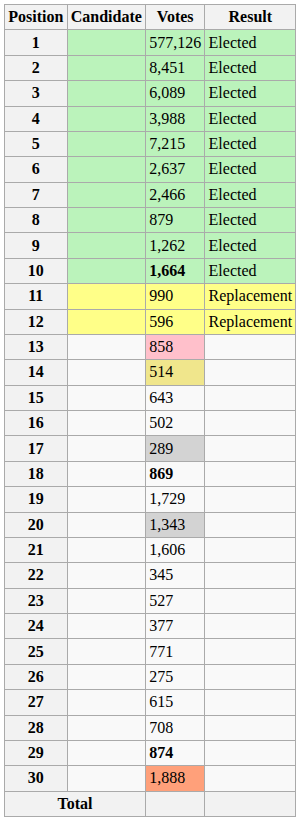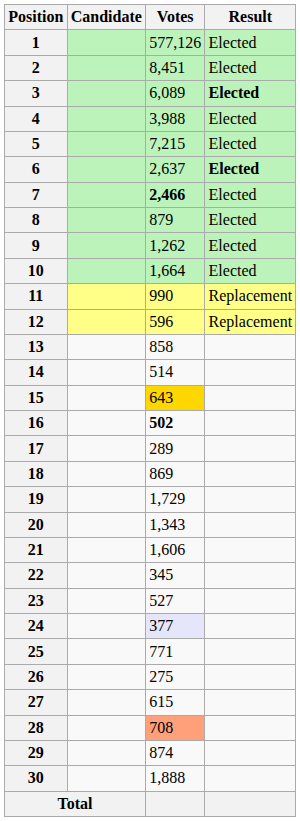(233, 93) normal -> (234, 93) bold
(233, 169) normal -> (234, 169) bold
(167, 194) normal -> (167, 194) bold
(167, 270) bold -> (167, 270) normal
(161, 347) pink background -> (161, 347) no background
(161, 372) khaki background -> (161, 372) no background
(161, 397) no background -> (161, 397) gold background
(161, 423) normal -> (161, 423) bold
(161, 448) lightgrey background -> (161, 448) no background
(161, 473) bold -> (161, 473) normal
(167, 524) lightgrey background -> (167, 524) no background
(161, 626) no background -> (161, 626) lavender background
(161, 727) no background -> (161, 727) lightsalmon background
(161, 753) bold -> (161, 753) normal
(167, 778) lightsalmon background -> (167, 778) no background
